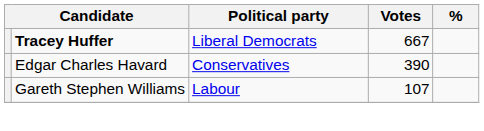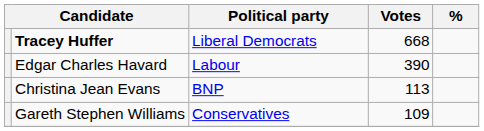(417, 41) 667 -> (417, 41) 668
(241, 65) Conservatives -> (216, 65) Labour
+ row: (88, 89)
(216, 89) Labour -> (241, 114) Conservatives
(417, 89) 107 -> (417, 114) 109
